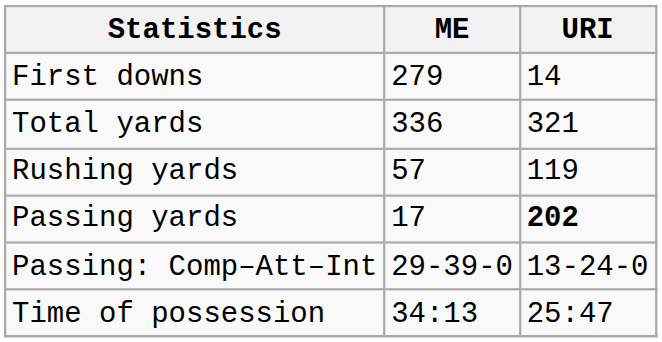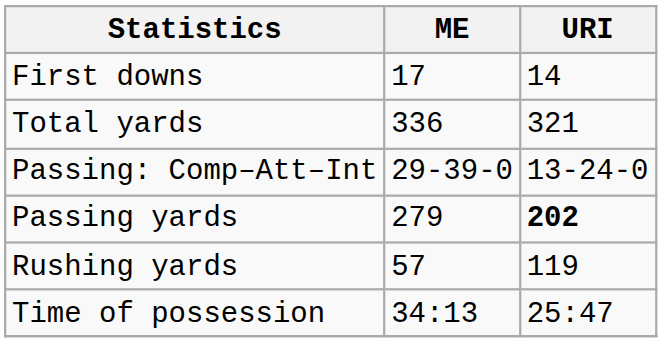(417, 77) 279 -> (409, 77) 17
rows swapped: (125, 171) <-> (195, 266)
(409, 219) 17 -> (417, 219) 279
